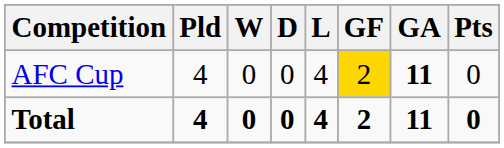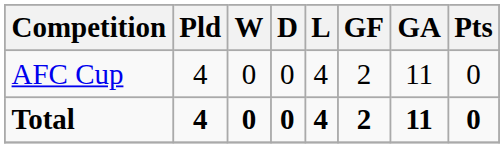(364, 73) gold background -> (364, 73) no background
(419, 73) bold -> (419, 73) normal
